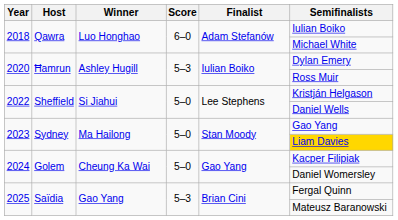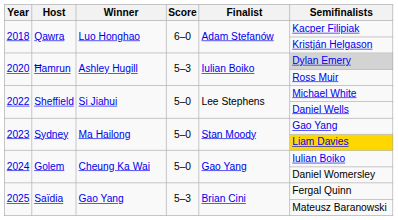(319, 28) Iulian Boiko -> (326, 28) Kacper Filipiak
(324, 45) Michael White -> (332, 45) Kristján Helgason
(322, 61) no background -> (322, 61) lightgrey background
(332, 93) Kristján Helgason -> (324, 93) Michael White
(326, 158) Kacper Filipiak -> (319, 158) Iulian Boiko
